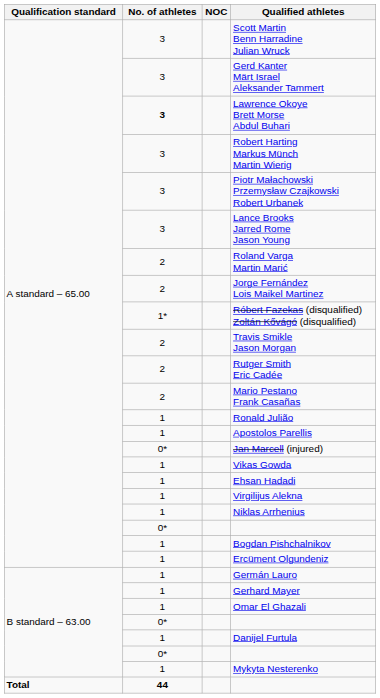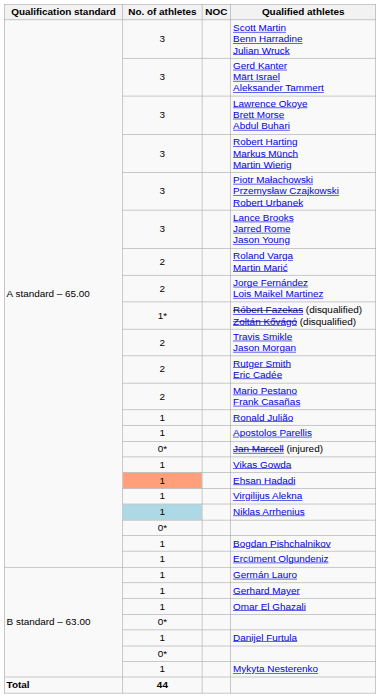(162, 115) bold -> (162, 115) normal
(162, 480) no background -> (162, 480) lightsalmon background
(162, 512) no background -> (162, 512) lightblue background
